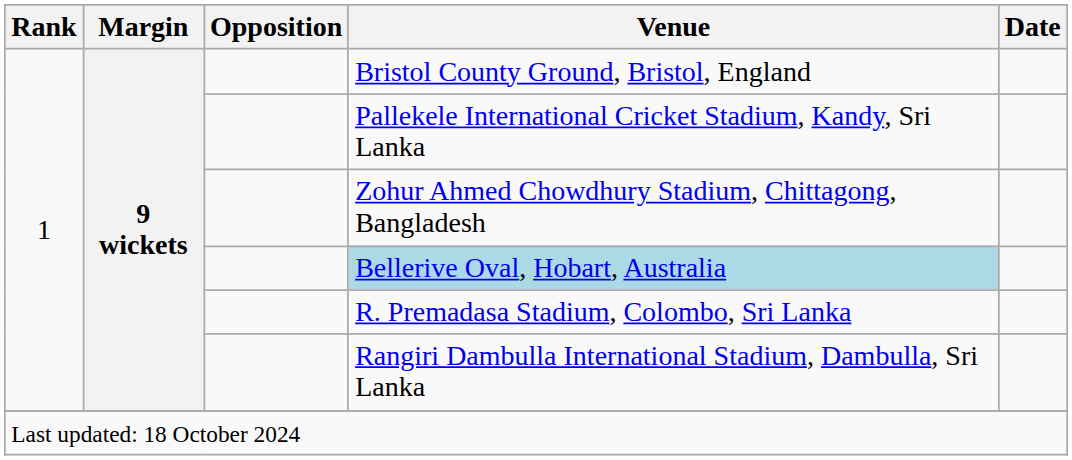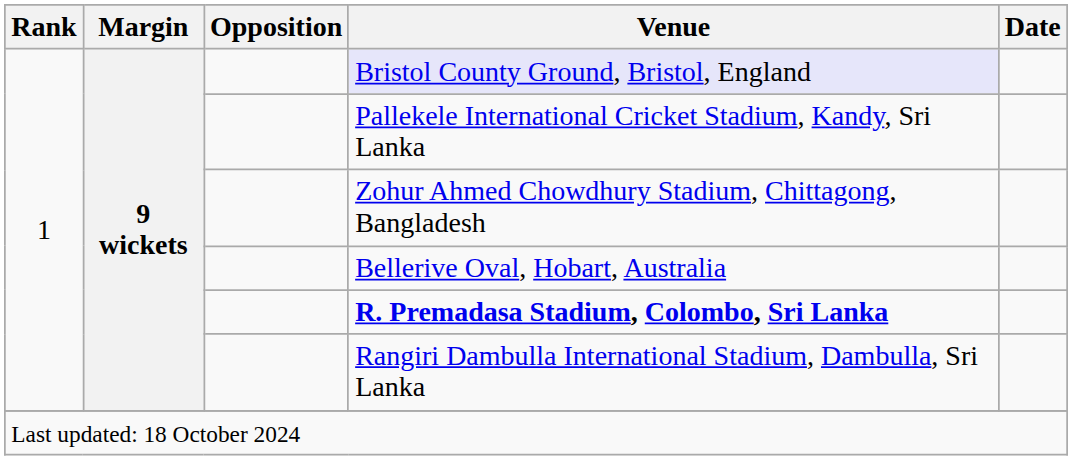(583, 71) no background -> (583, 71) lavender background
(541, 267) lightblue background -> (541, 267) no background
(603, 311) normal -> (622, 311) bold
